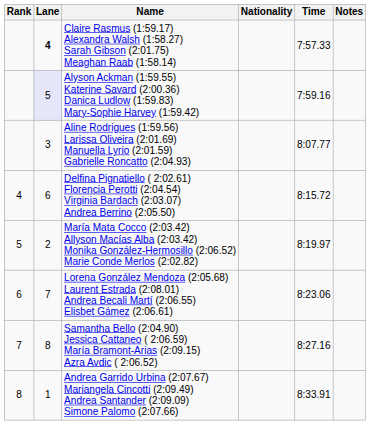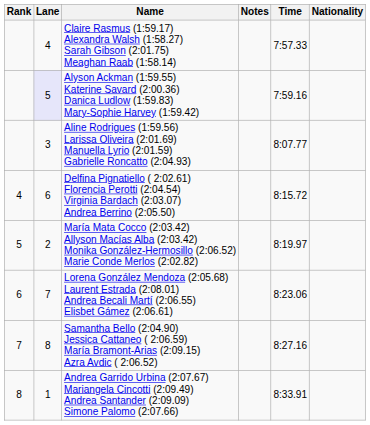columns swapped: (267, 12) <-> (349, 12)
(48, 45) bold -> (48, 45) normal
